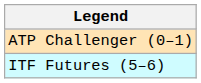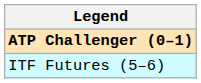(101, 41) normal -> (101, 41) bold
